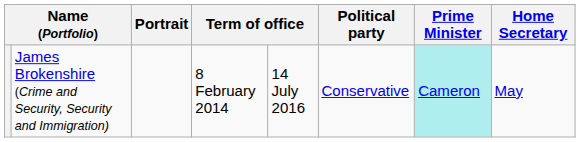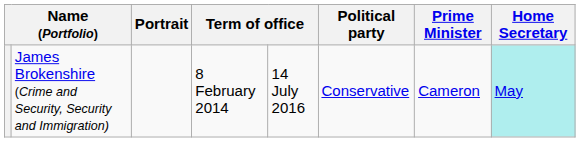(449, 91) paleturquoise background -> (449, 91) no background
(509, 91) no background -> (509, 91) paleturquoise background
